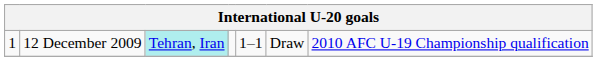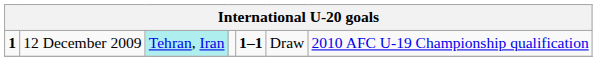(12, 43) normal -> (12, 43) bold
(251, 43) normal -> (251, 43) bold
